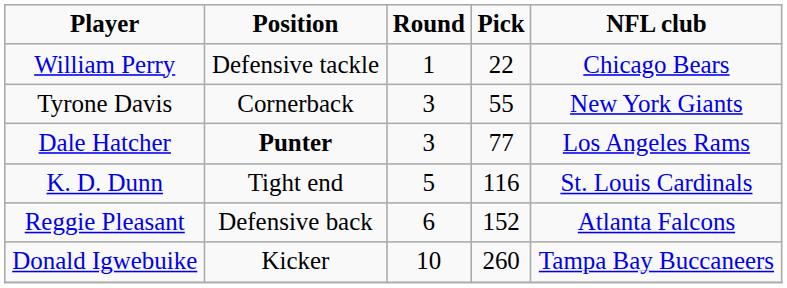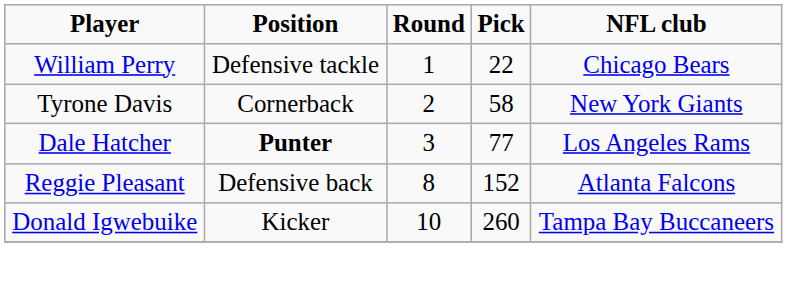(429, 103) 3 -> (429, 103) 2
(501, 103) 55 -> (501, 103) 58
- row: (105, 182)
(429, 222) 6 -> (429, 182) 8
